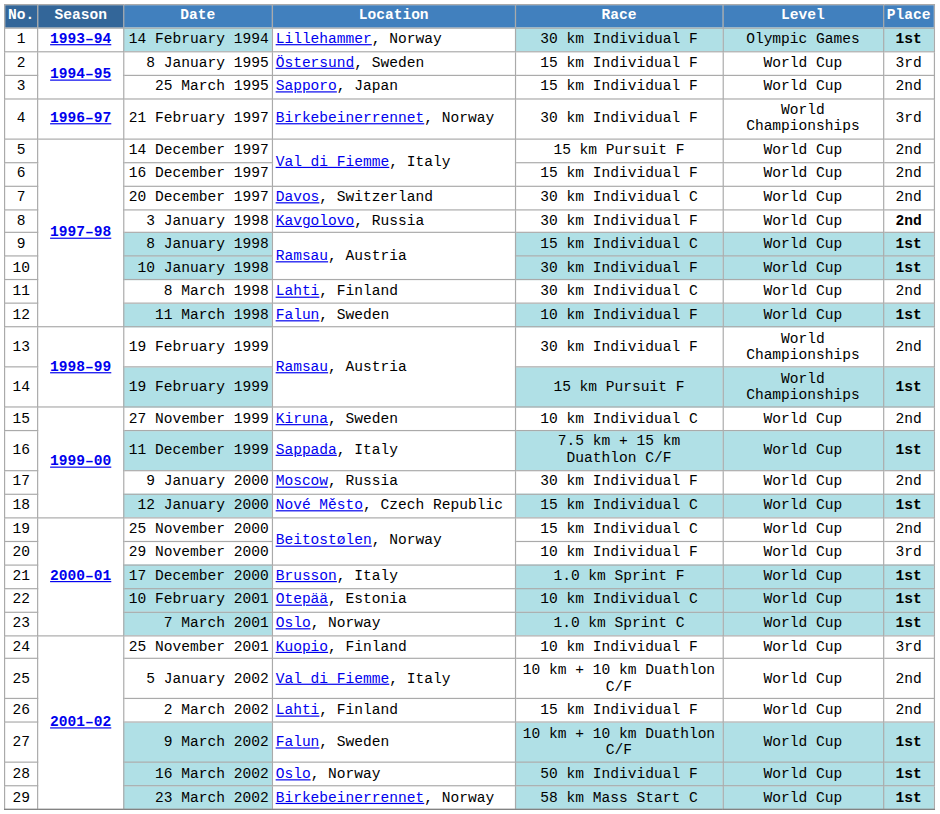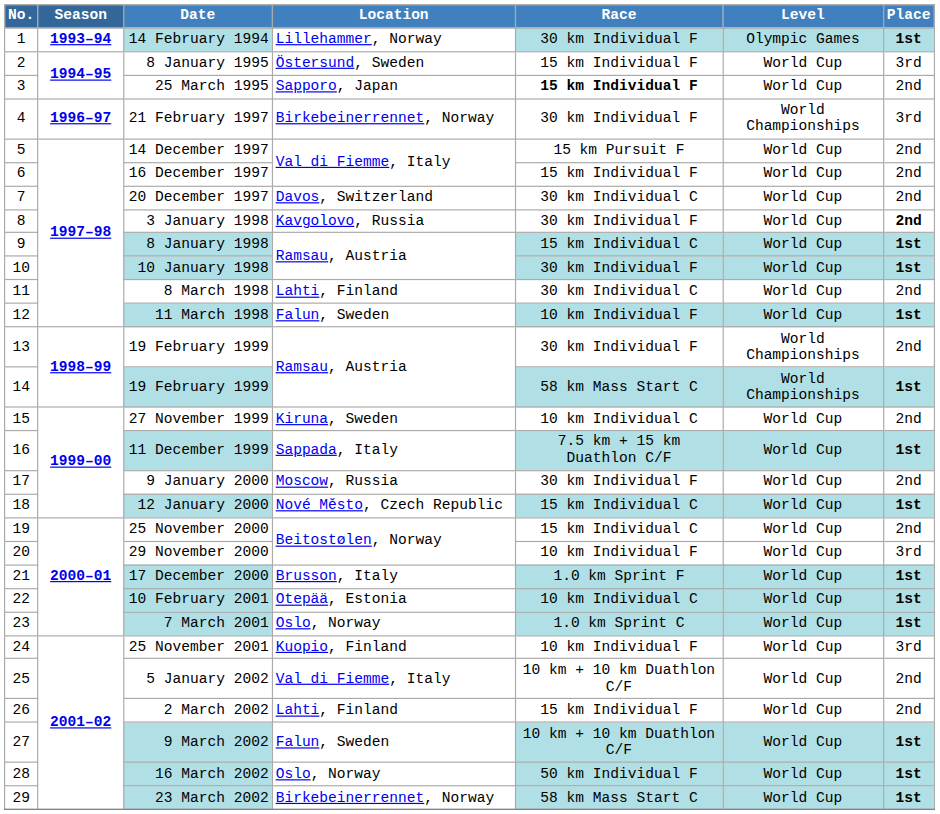(619, 87) normal -> (619, 87) bold
(619, 387) 15 km Pursuit F -> (619, 387) 58 km Mass Start C
